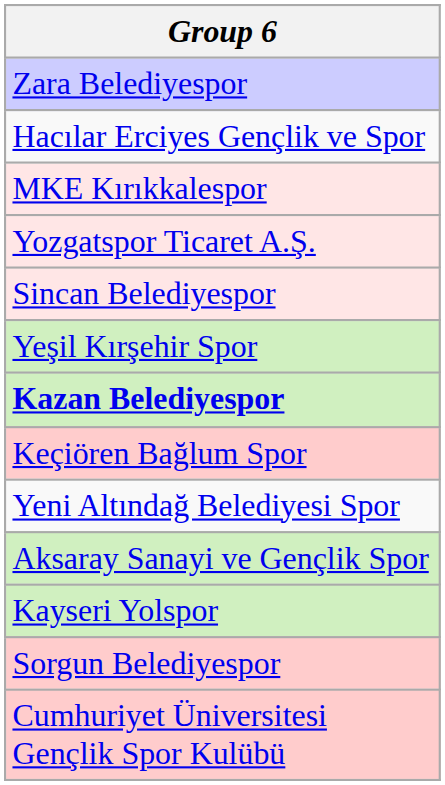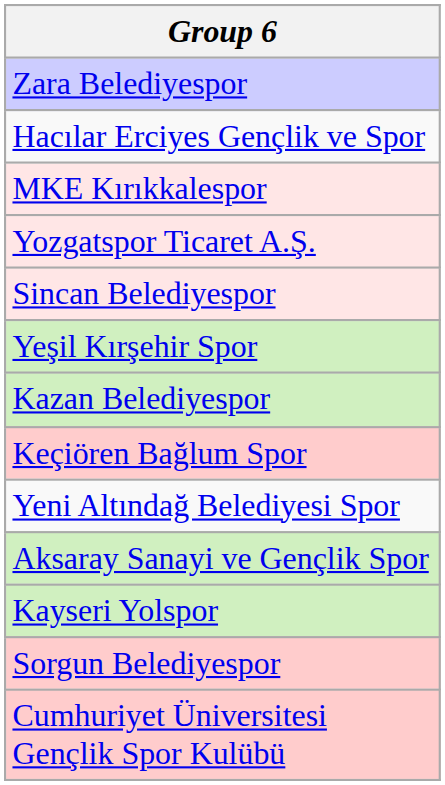(148, 399) bold -> (141, 399) normal
